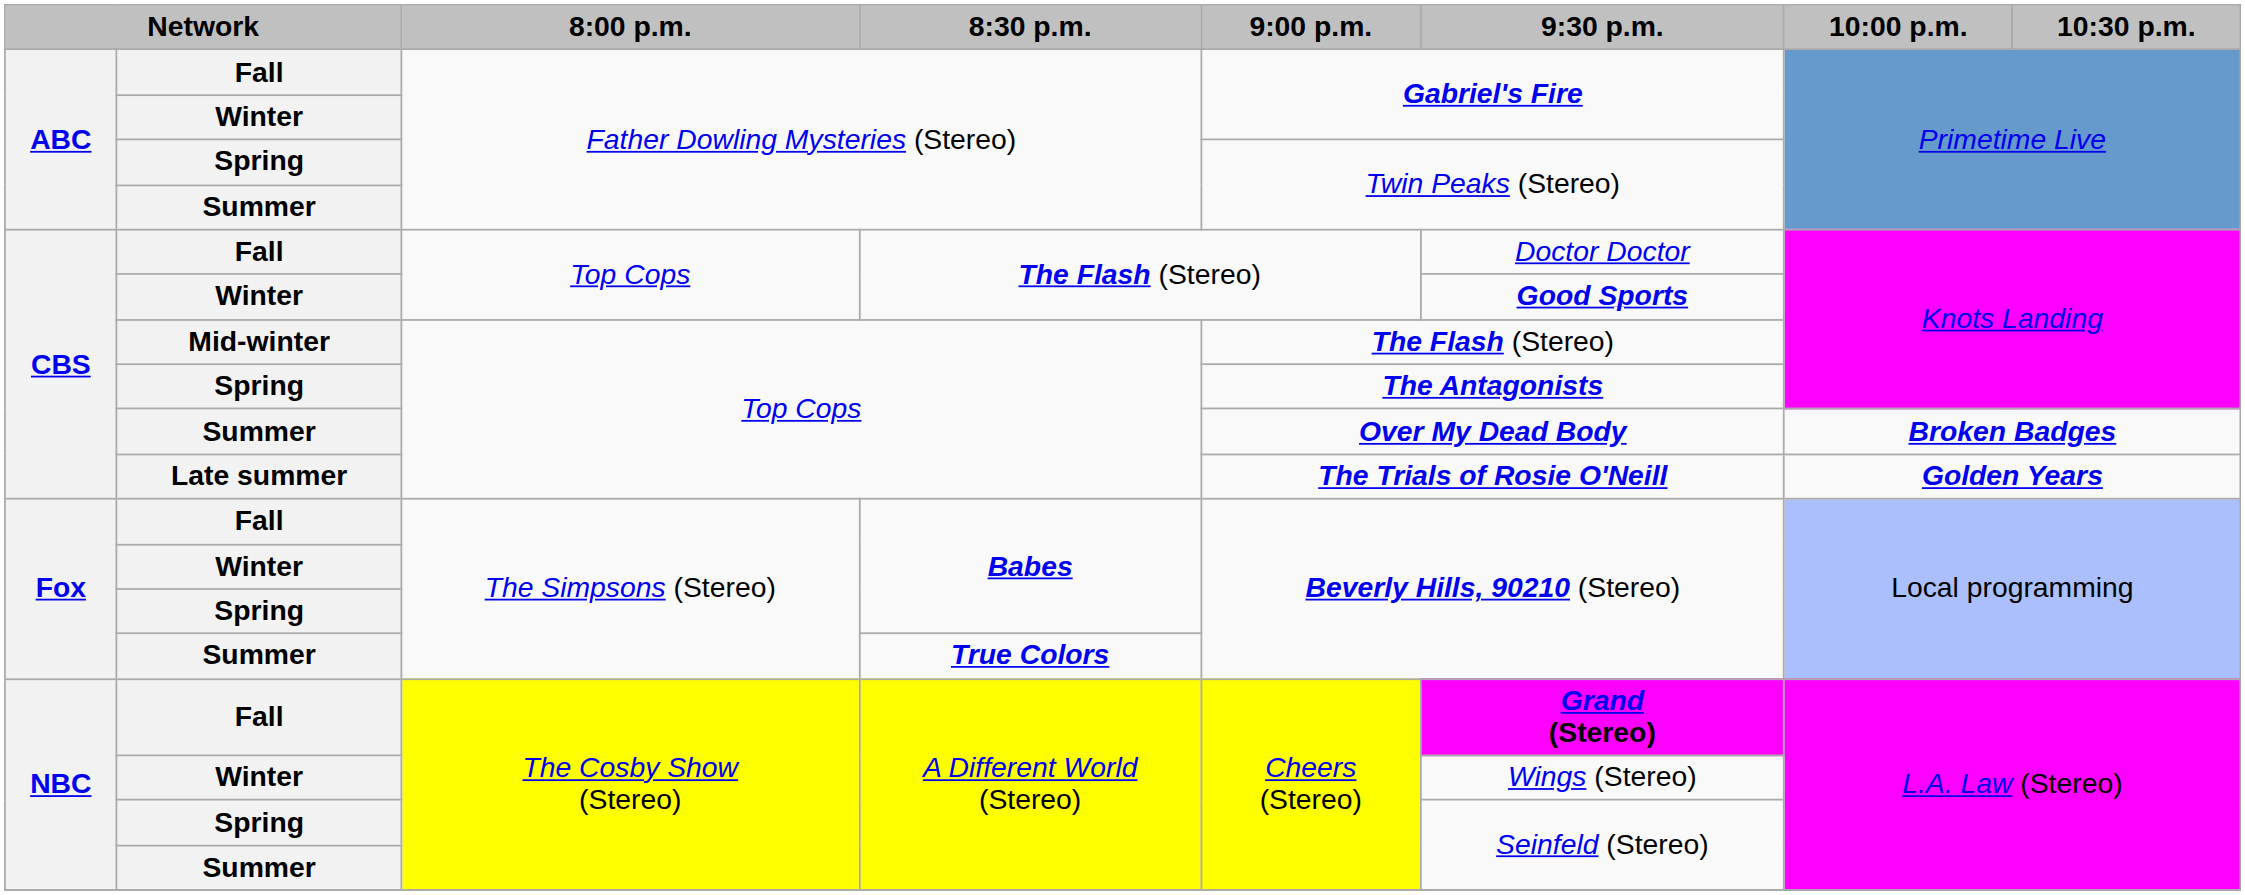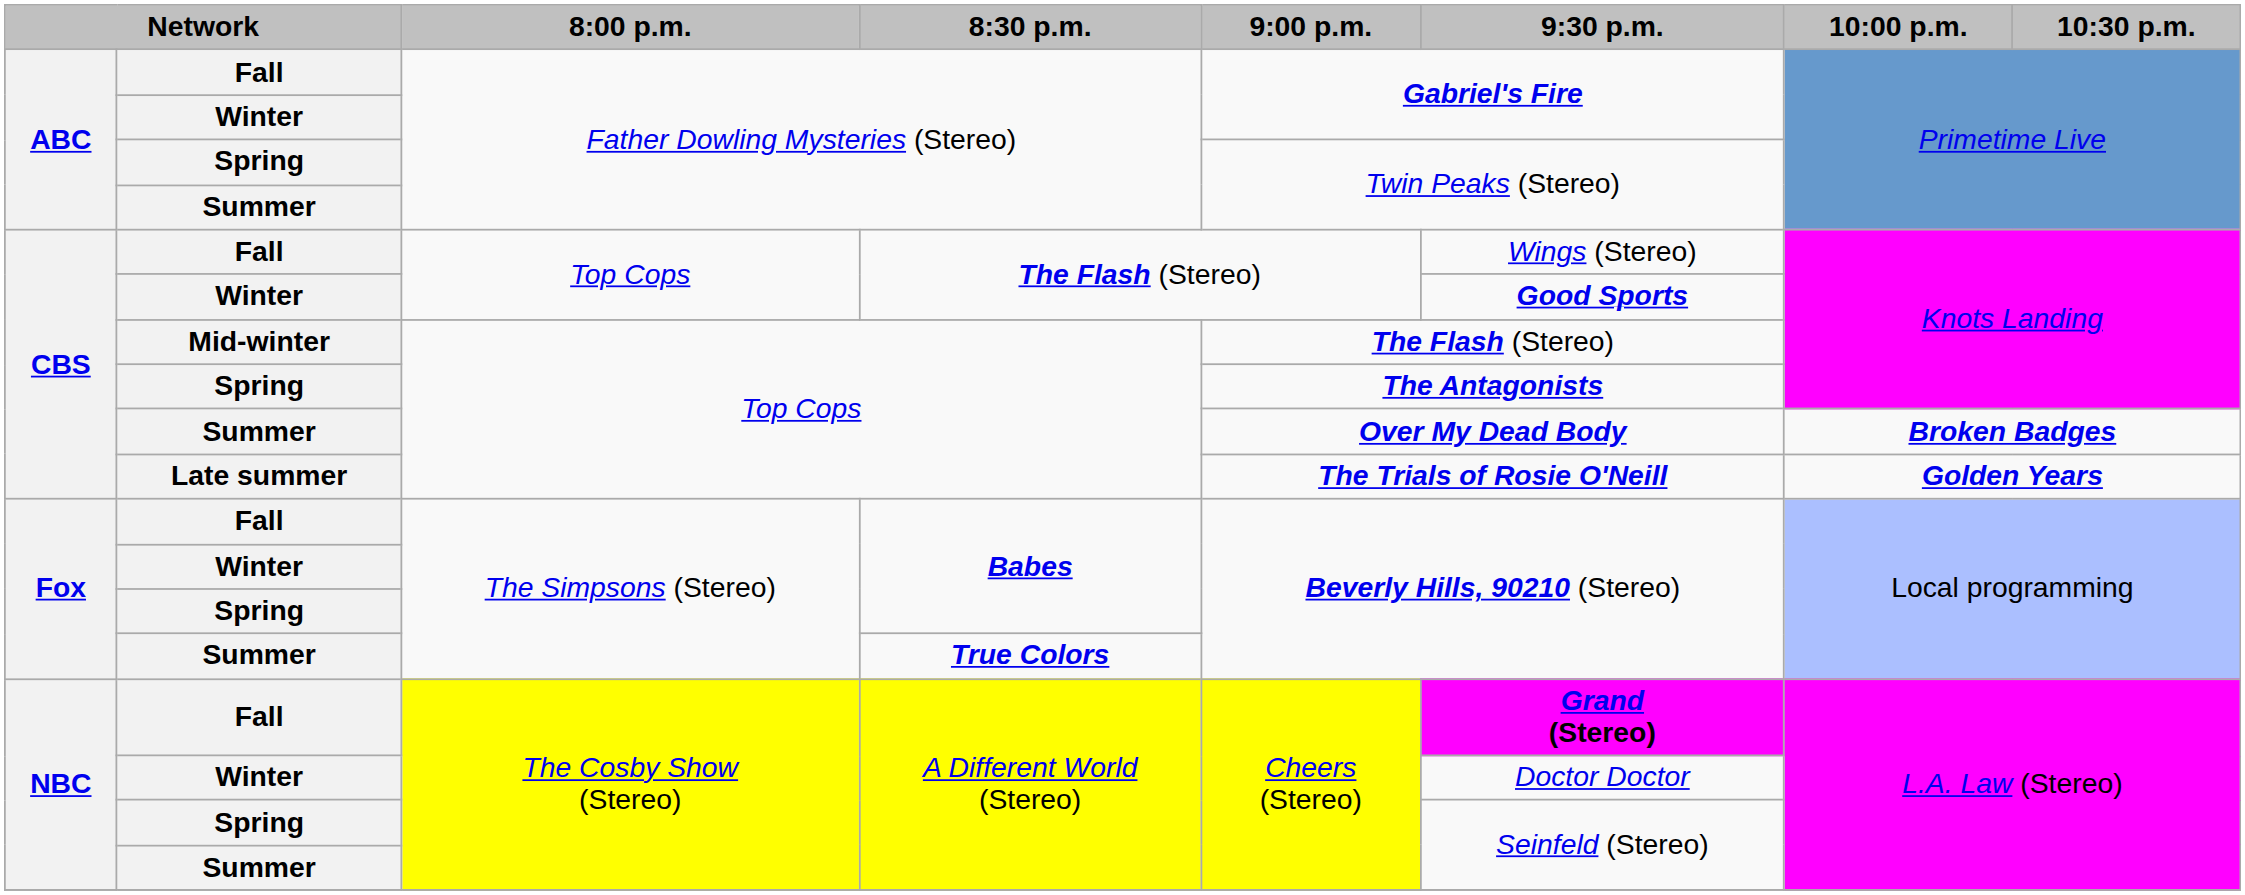(1602, 251) Doctor Doctor -> (1602, 251) Wings (Stereo)
(1602, 777) Wings (Stereo) -> (1602, 777) Doctor Doctor
